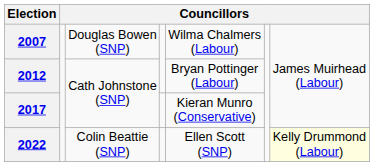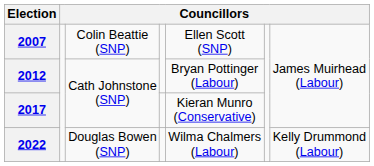(112, 41) Douglas Bowen (SNP) -> (112, 41) Colin Beattie (SNP)
(215, 41) Wilma Chalmers (Labour) -> (215, 41) Ellen Scott (SNP)
(112, 144) Colin Beattie (SNP) -> (112, 144) Douglas Bowen (SNP)
(215, 144) Ellen Scott (SNP) -> (215, 144) Wilma Chalmers (Labour)
(319, 144) lightyellow background -> (319, 144) no background
